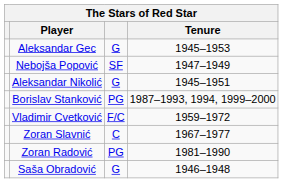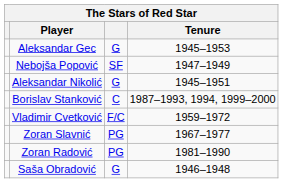(116, 100) PG -> (116, 100) C
(116, 134) C -> (116, 134) PG
